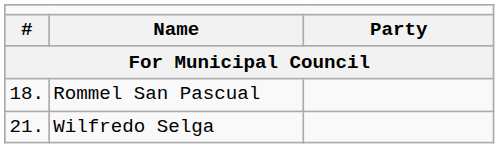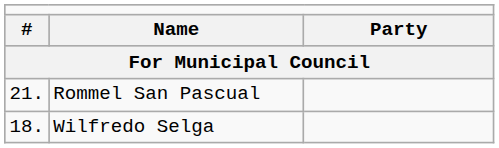(27, 94) 18. -> (27, 94) 21.
(27, 127) 21. -> (27, 127) 18.
